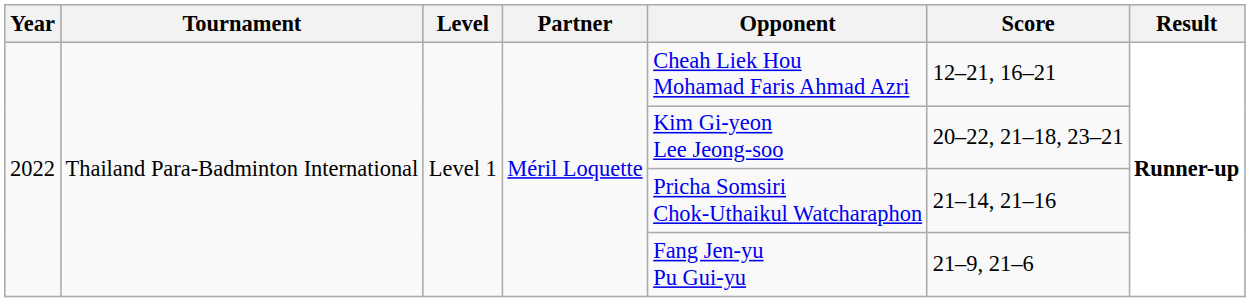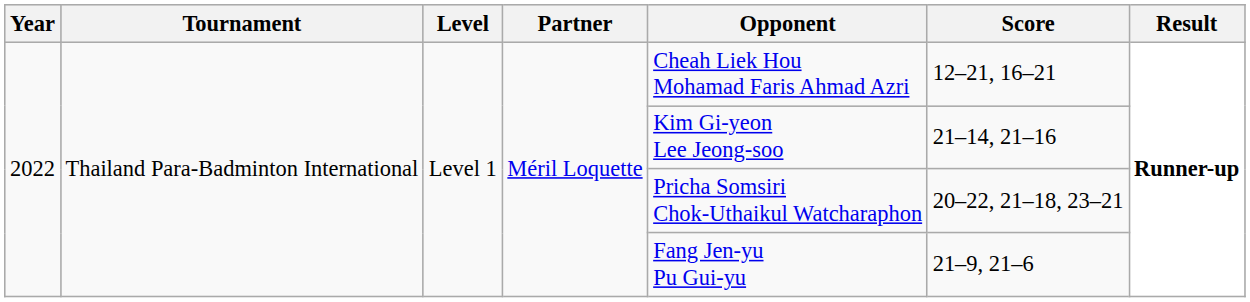(1028, 137) 20–22, 21–18, 23–21 -> (994, 137) 21–14, 21–16
(994, 200) 21–14, 21–16 -> (1028, 200) 20–22, 21–18, 23–21
